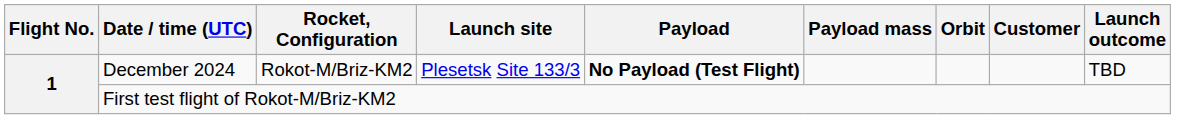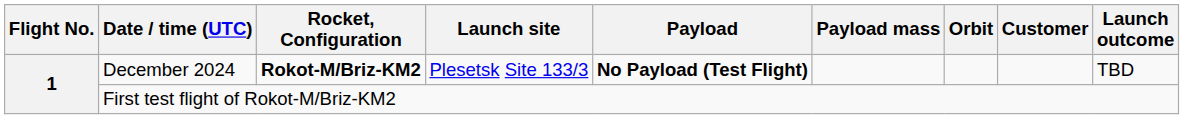(337, 69) normal -> (341, 69) bold
